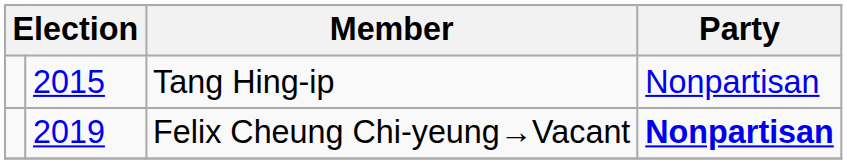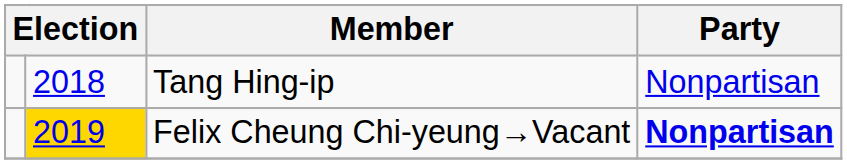(69, 81) 2015 -> (69, 81) 2018
(69, 132) no background -> (69, 132) gold background
